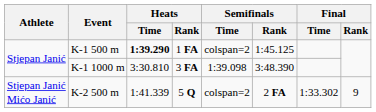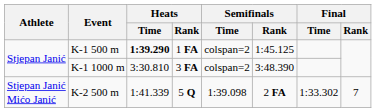(227, 67) 1:39.098 -> (227, 67) colspan=2
(227, 92) colspan=2 -> (227, 92) 1:39.098
(356, 92) 9 -> (356, 92) 7
